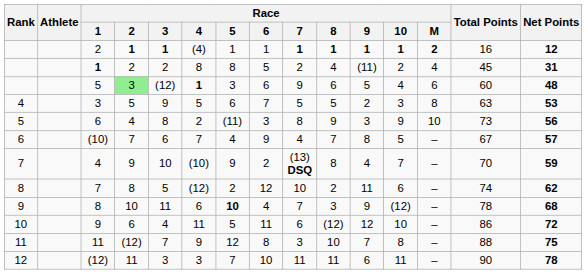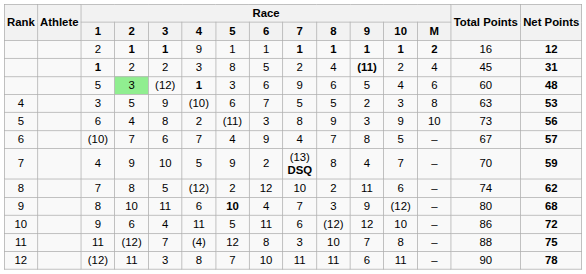(199, 49) (4) -> (199, 49) 9
(199, 67) 8 -> (199, 67) 3
(367, 67) normal -> (367, 67) bold
(199, 103) 5 -> (199, 103) (10)
(199, 164) (10) -> (199, 164) 5
(486, 206) 78 -> (486, 206) 80
(199, 242) 9 -> (199, 242) (4)
(199, 260) 3 -> (199, 260) 8
